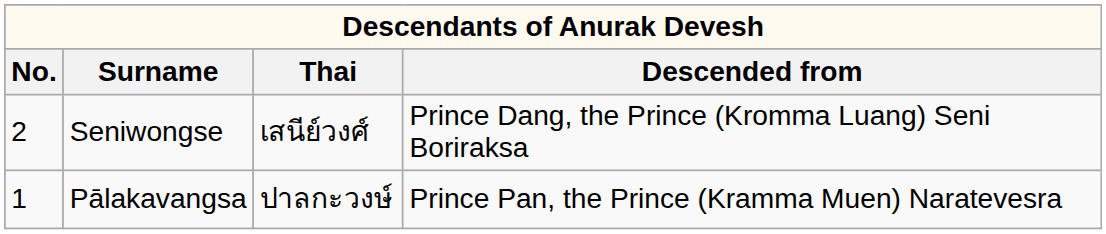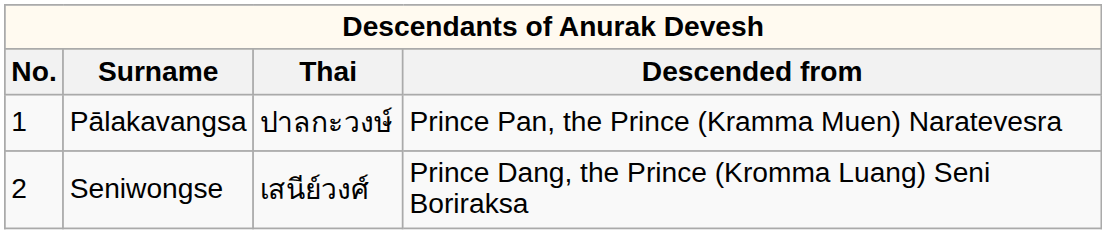rows swapped: (158, 198) <-> (146, 131)
